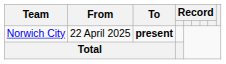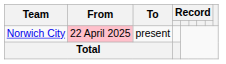(100, 34) no background -> (100, 34) pink background
(154, 34) bold -> (153, 34) normal
